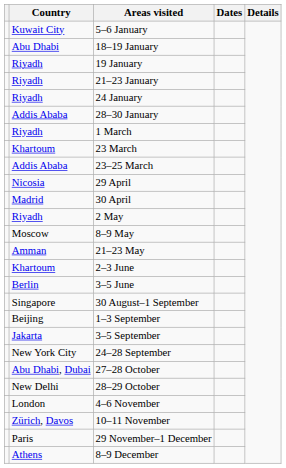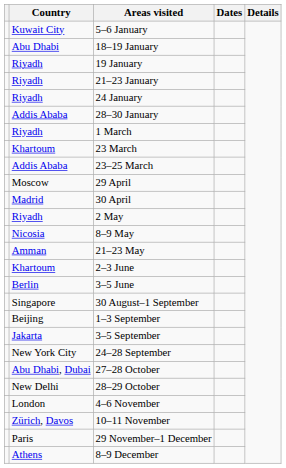(28, 183) Nicosia -> (30, 183) Moscow
(30, 234) Moscow -> (28, 234) Nicosia
